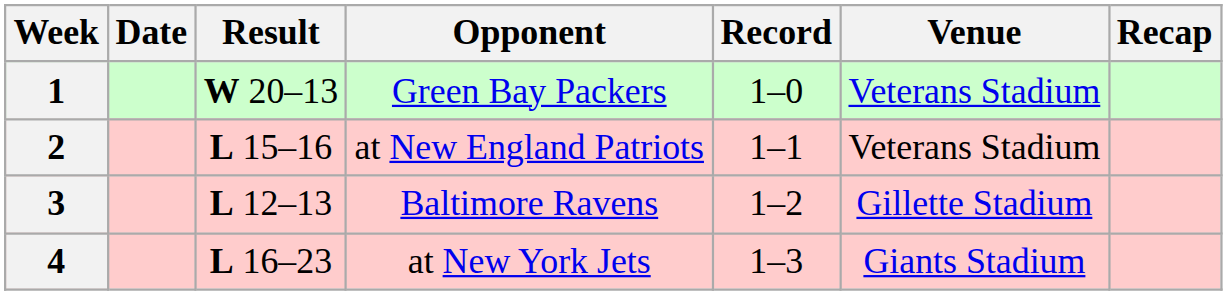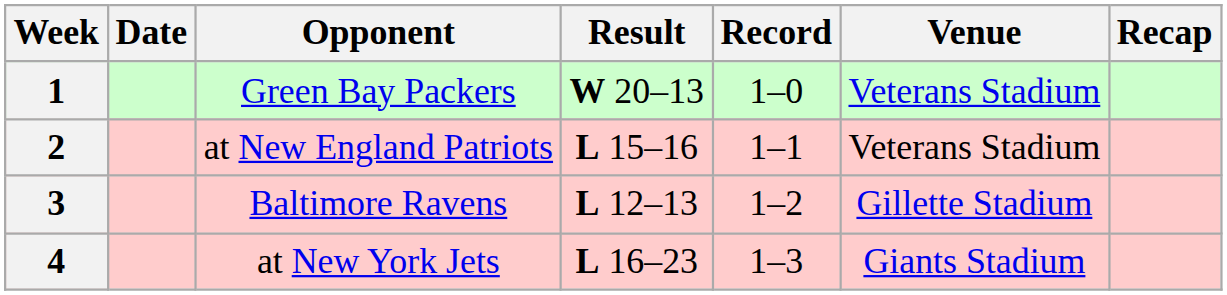columns swapped: (529, 32) <-> (271, 32)
